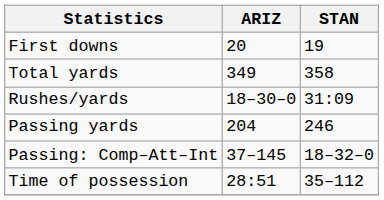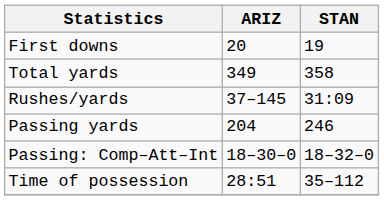(261, 100) 18–30–0 -> (256, 100) 37–145
(256, 154) 37–145 -> (261, 154) 18–30–0
